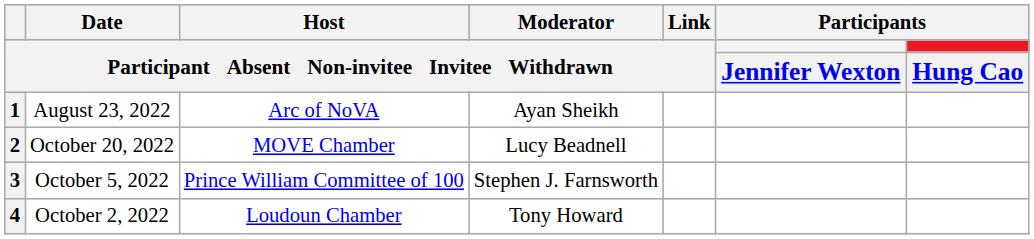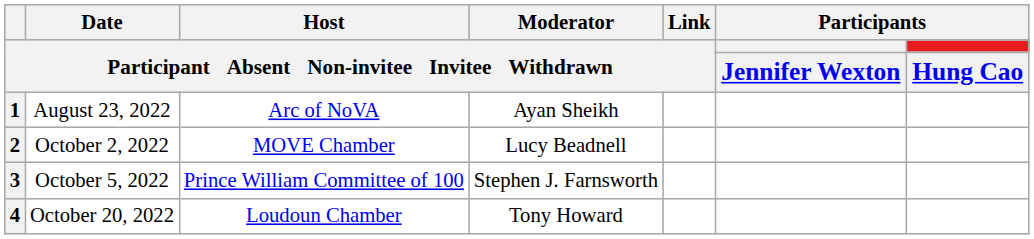(102, 144) October 20, 2022 -> (102, 144) October 2, 2022
(102, 215) October 2, 2022 -> (102, 215) October 20, 2022
